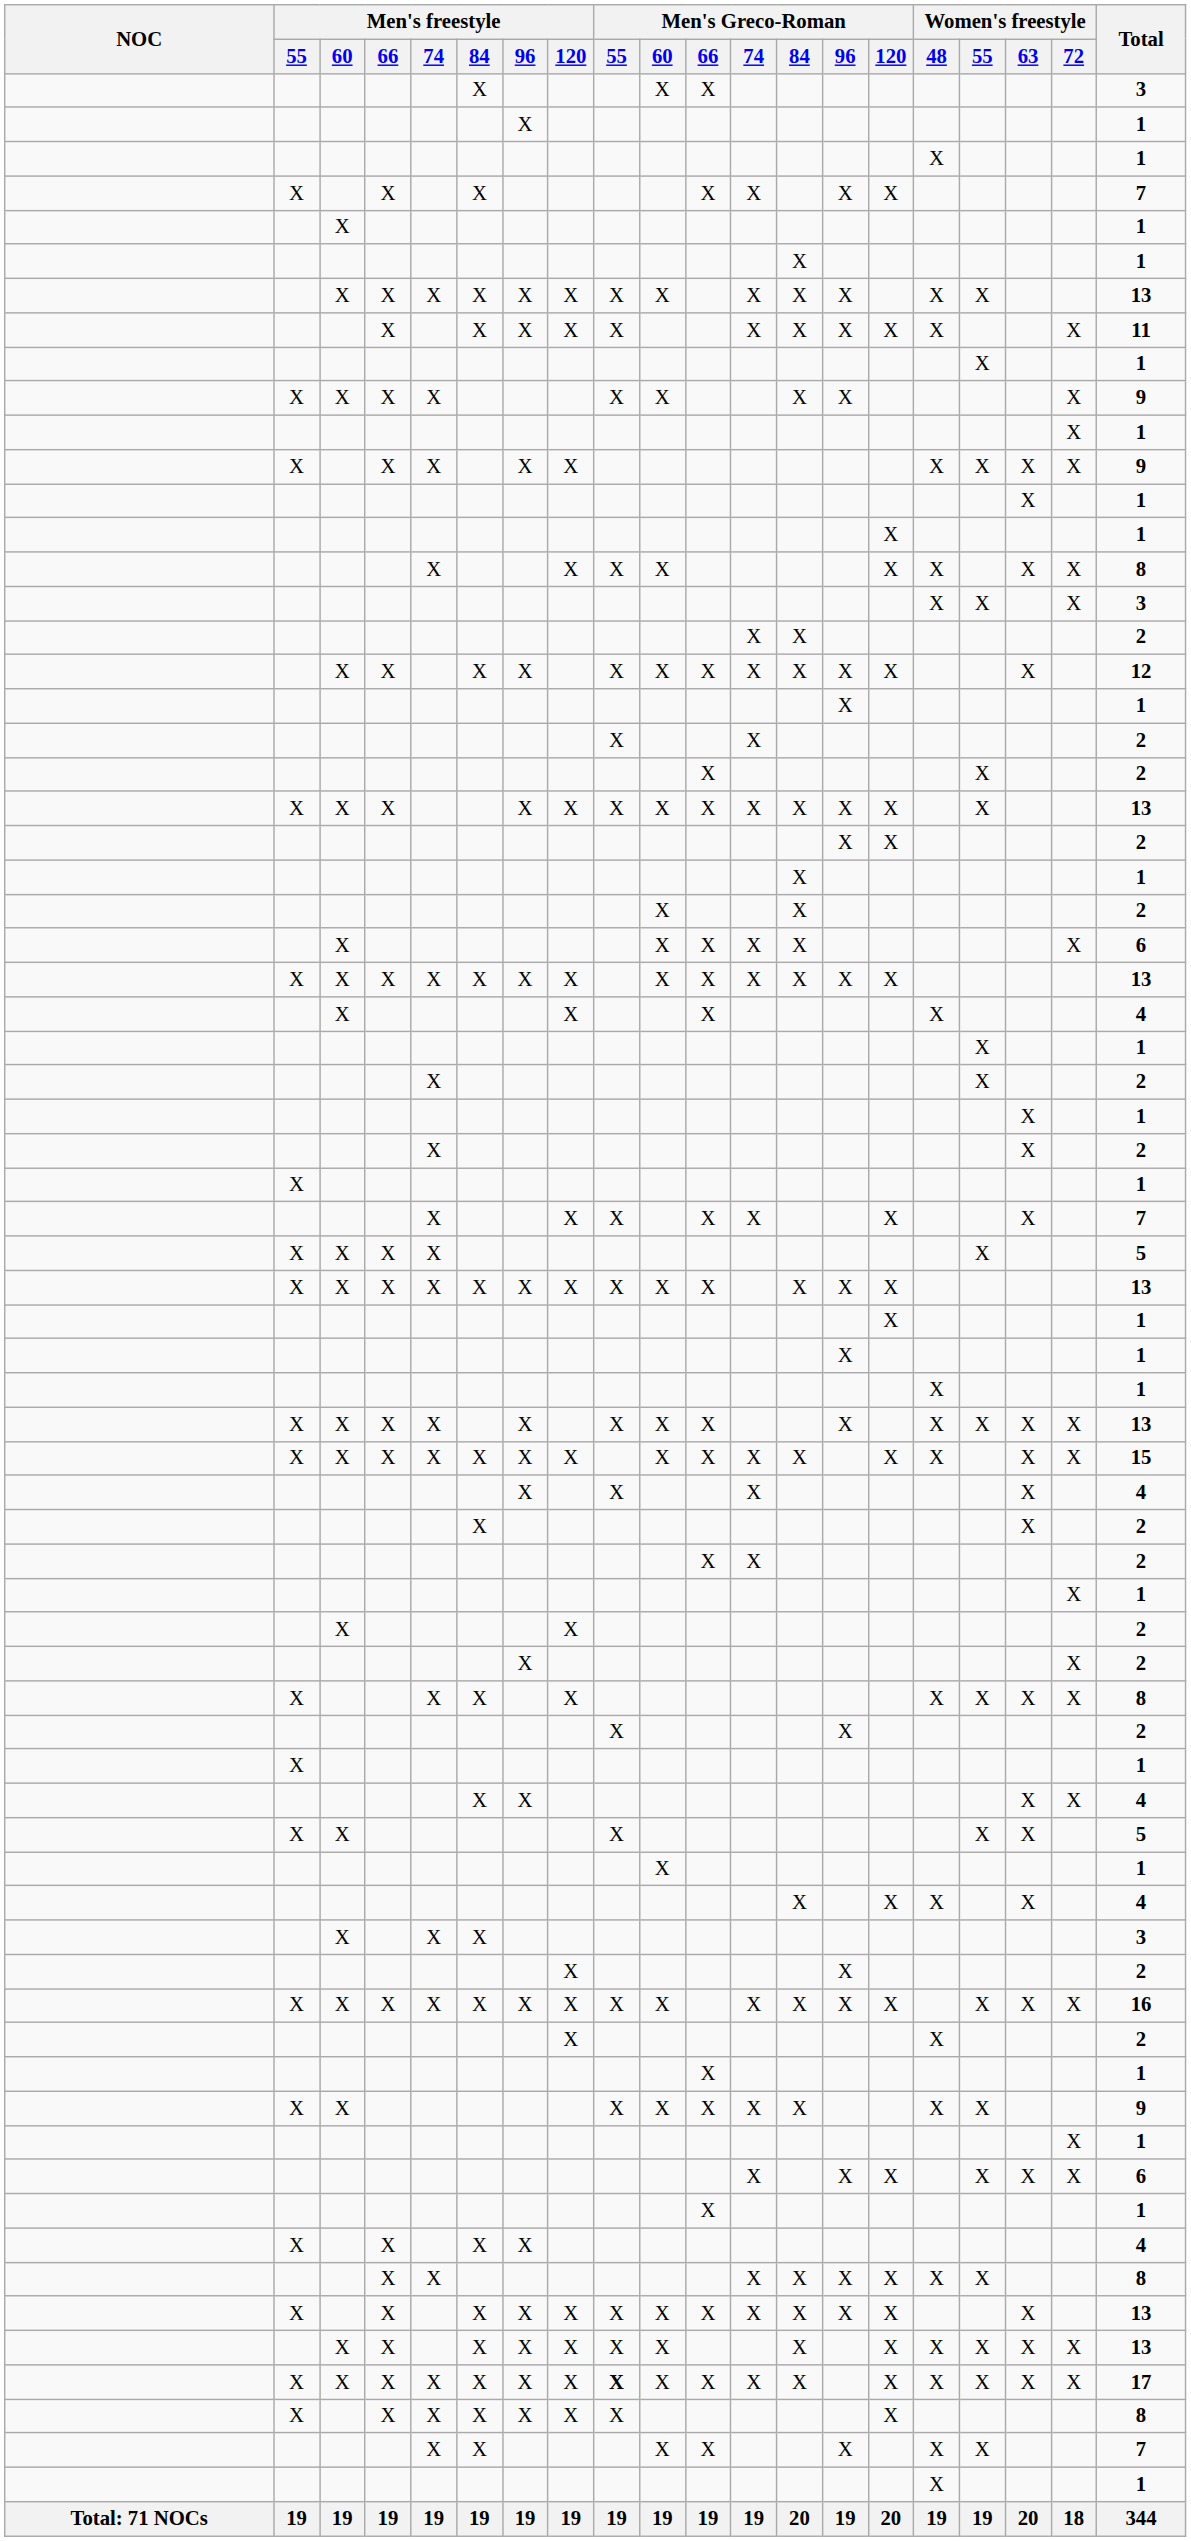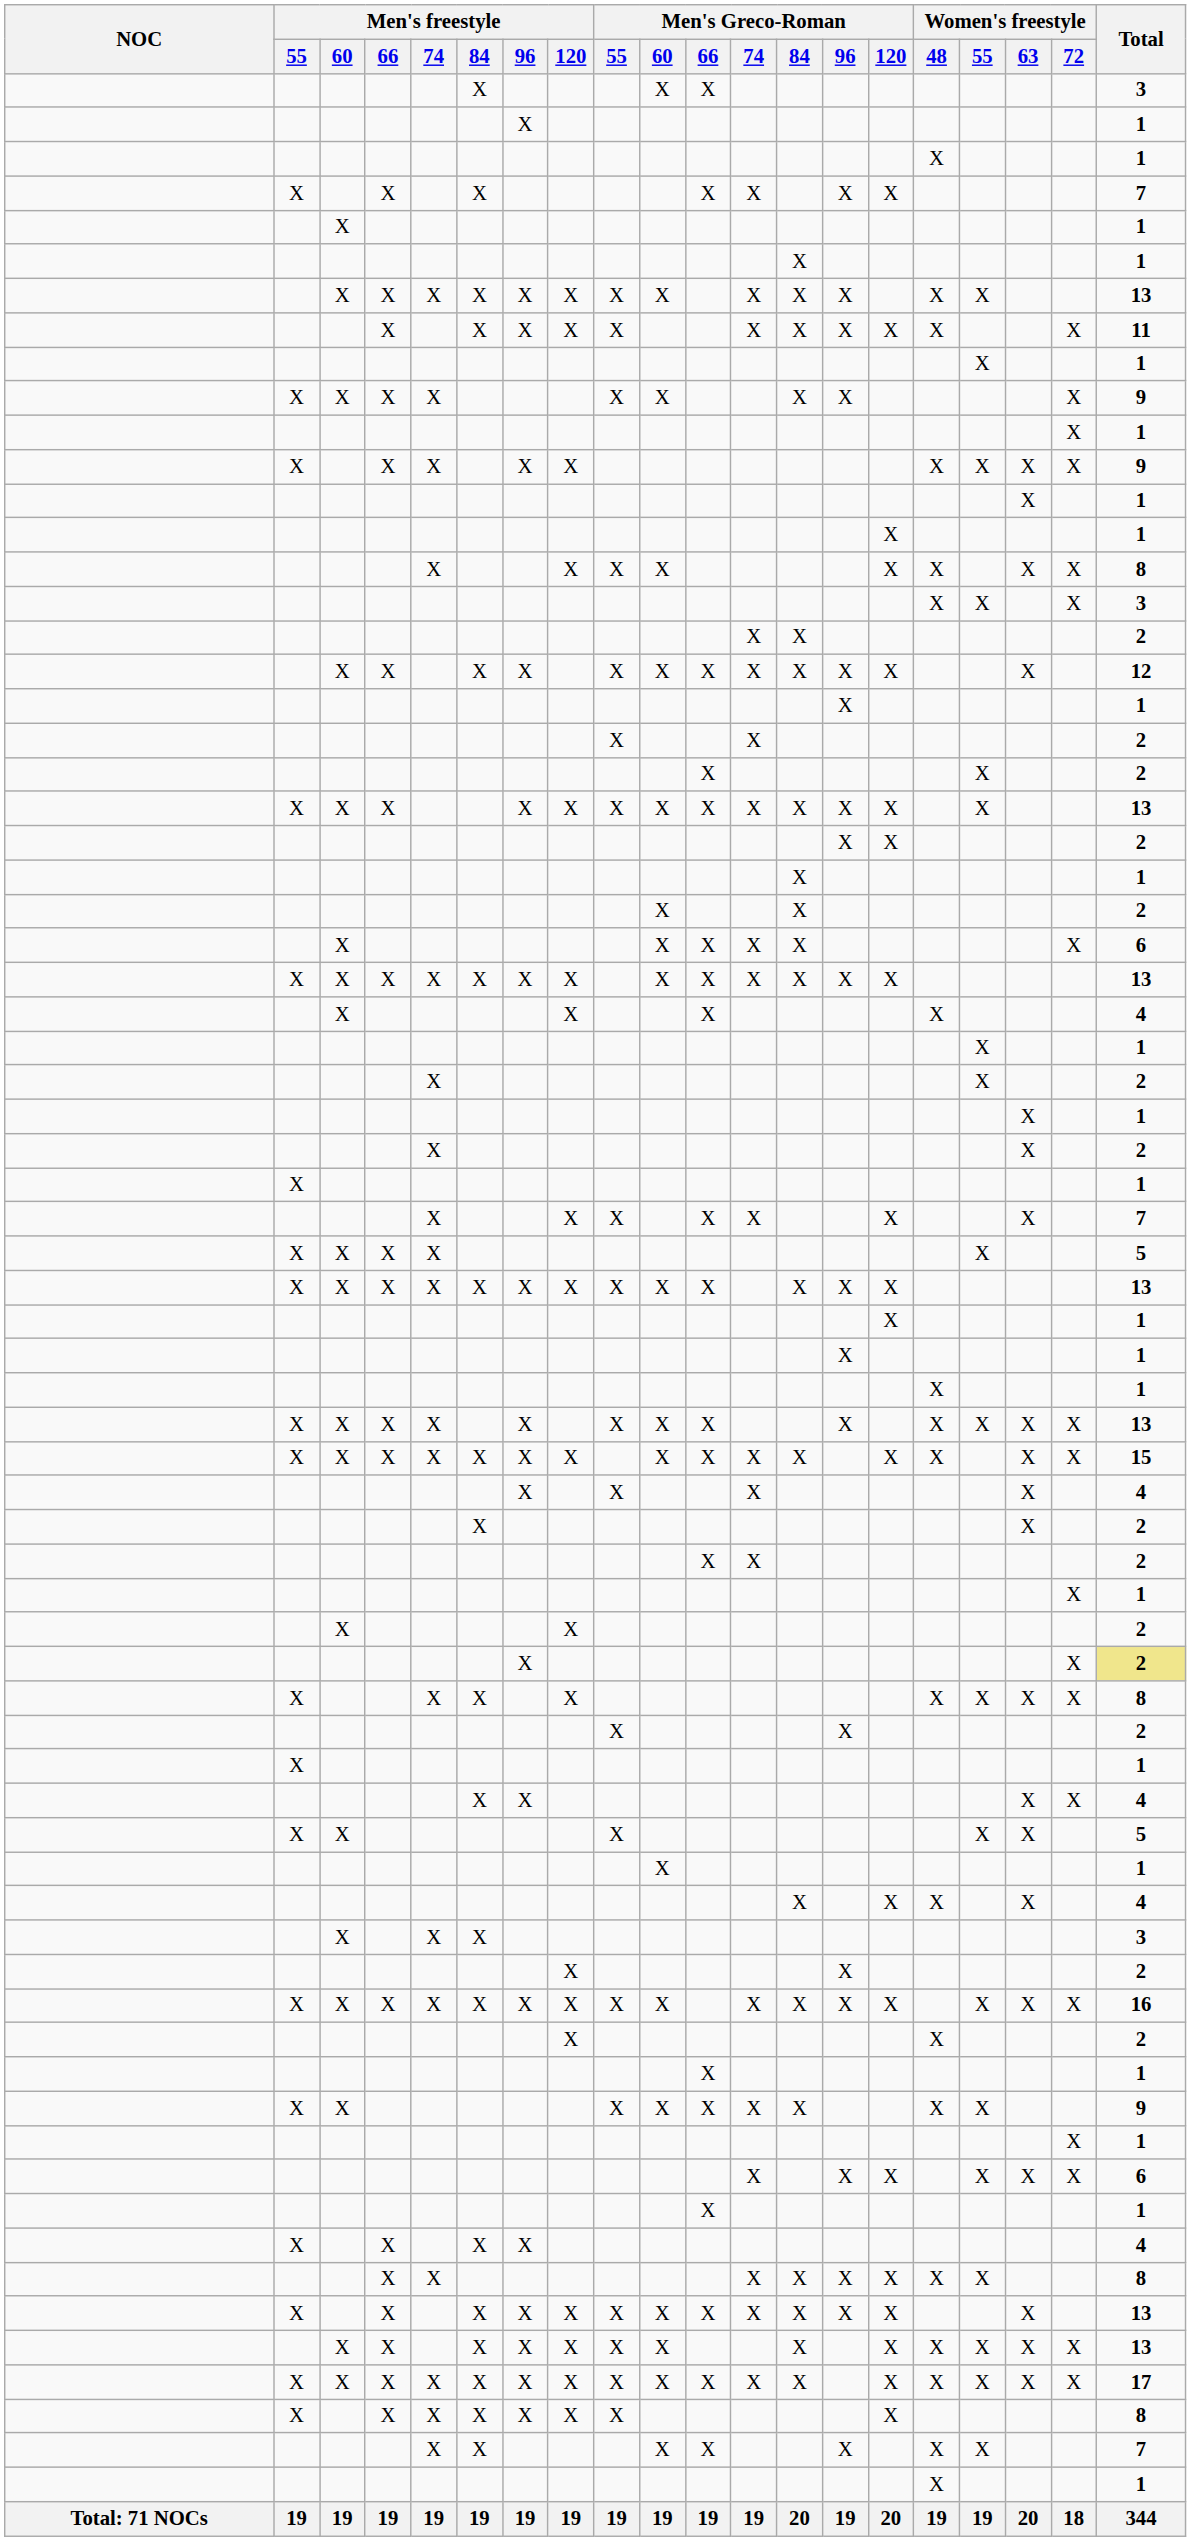(1141, 1663) no background -> (1141, 1663) khaki background
(617, 2381) bold -> (617, 2381) normal
